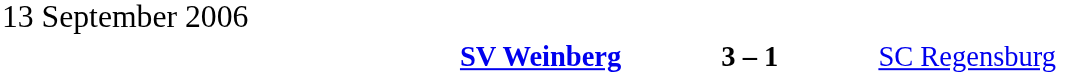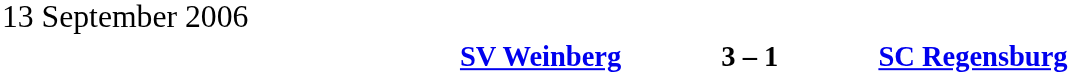(967, 56) normal -> (973, 56) bold
